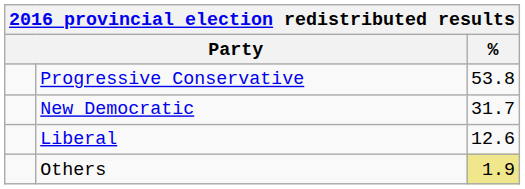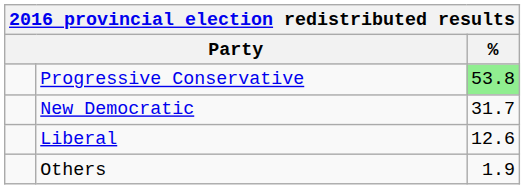(493, 79) no background -> (493, 79) lightgreen background
(499, 169) khaki background -> (499, 169) no background
